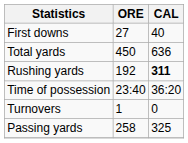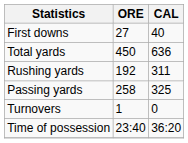(161, 71) bold -> (161, 71) normal
rows swapped: (45, 128) <-> (59, 90)
